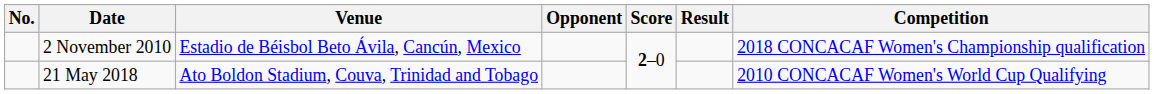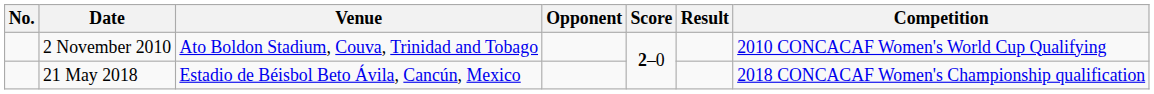(350, 46) Estadio de Béisbol Beto Ávila, Cancún, Mexico -> (359, 46) Ato Boldon Stadium, Couva, Trinidad and Tobago
(941, 46) 2018 CONCACAF Women's Championship qualification -> (922, 46) 2010 CONCACAF Women's World Cup Qualifying
(359, 74) Ato Boldon Stadium, Couva, Trinidad and Tobago -> (350, 74) Estadio de Béisbol Beto Ávila, Cancún, Mexico
(922, 74) 2010 CONCACAF Women's World Cup Qualifying -> (941, 74) 2018 CONCACAF Women's Championship qualification
